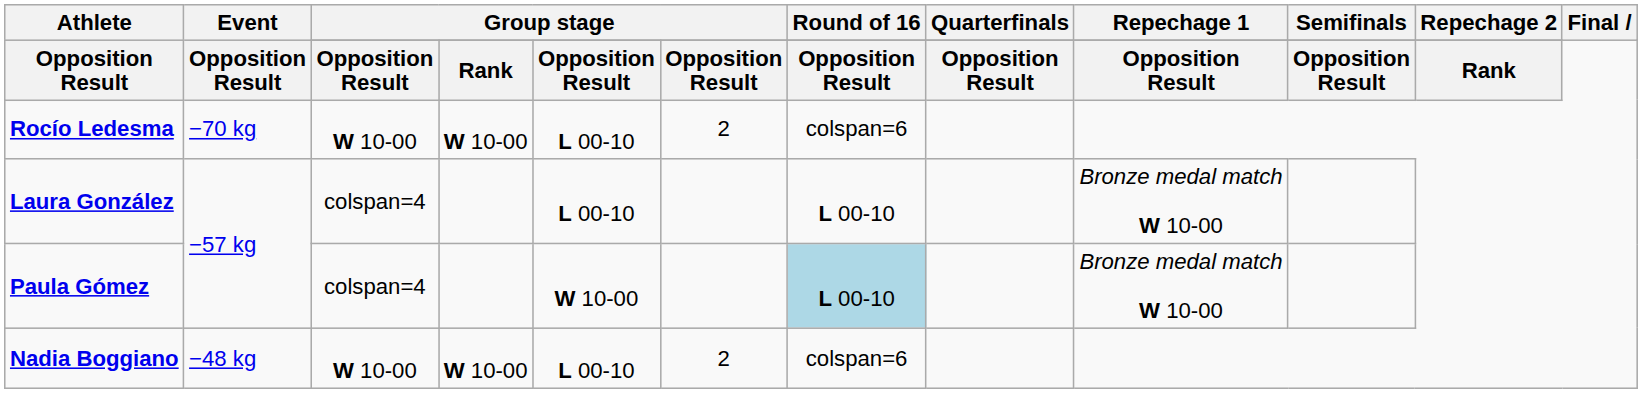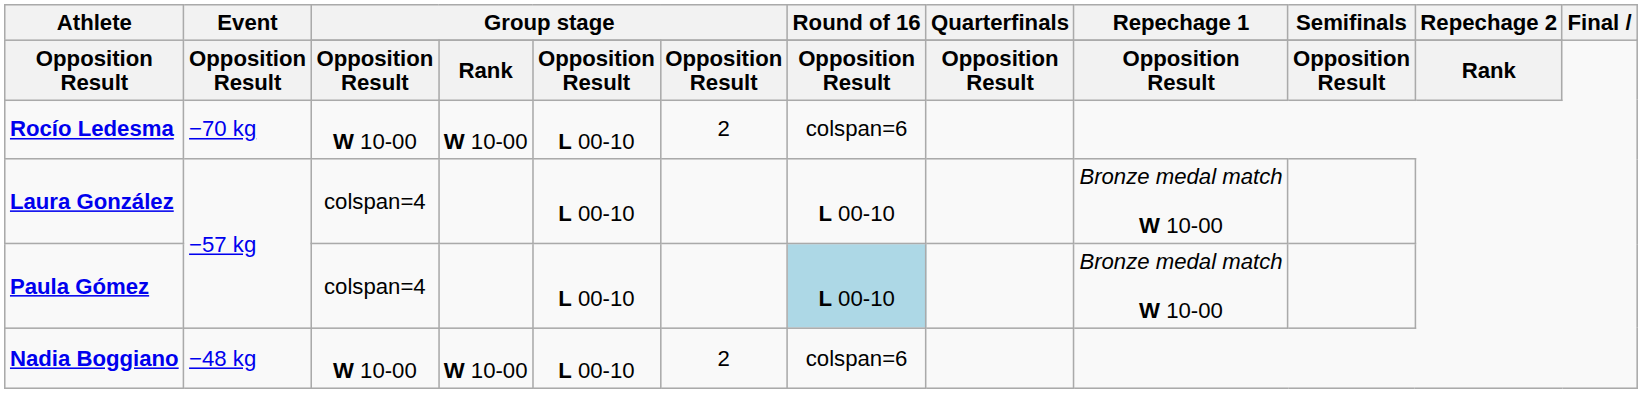(596, 298) W 10-00 -> (596, 298) L 00-10
